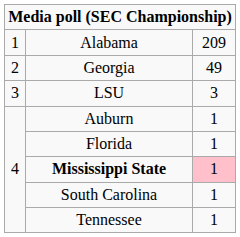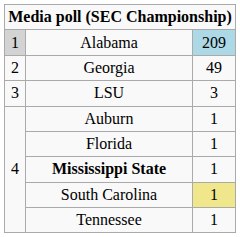(15, 42) no background -> (15, 42) lightgrey background
(214, 42) no background -> (214, 42) lightblue background
(214, 169) pink background -> (214, 169) no background
(214, 194) no background -> (214, 194) khaki background
